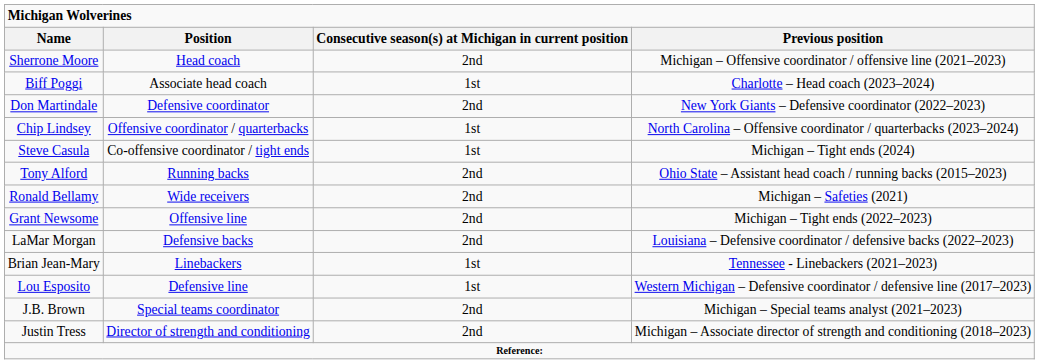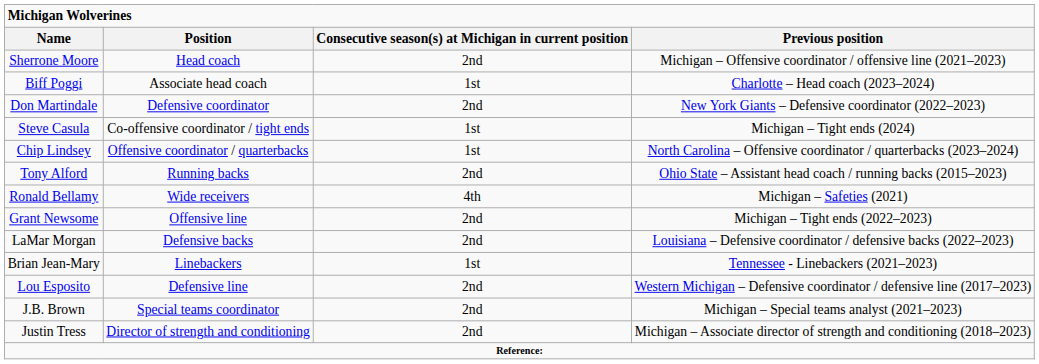rows swapped: (54, 128) <-> (54, 151)
(472, 196) 2nd -> (472, 196) 4th
(472, 286) 1st -> (472, 286) 2nd
